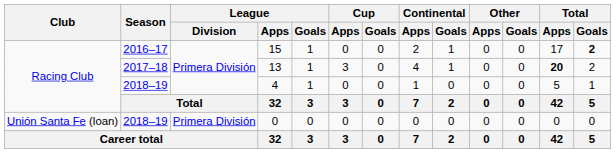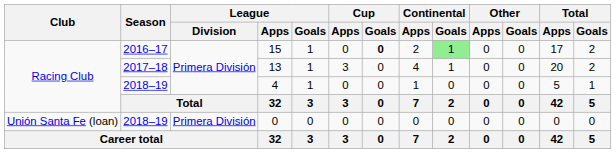(381, 49) normal -> (381, 49) bold
(451, 49) no background -> (451, 49) lightgreen background
(592, 49) bold -> (592, 49) normal
(557, 67) bold -> (557, 67) normal
